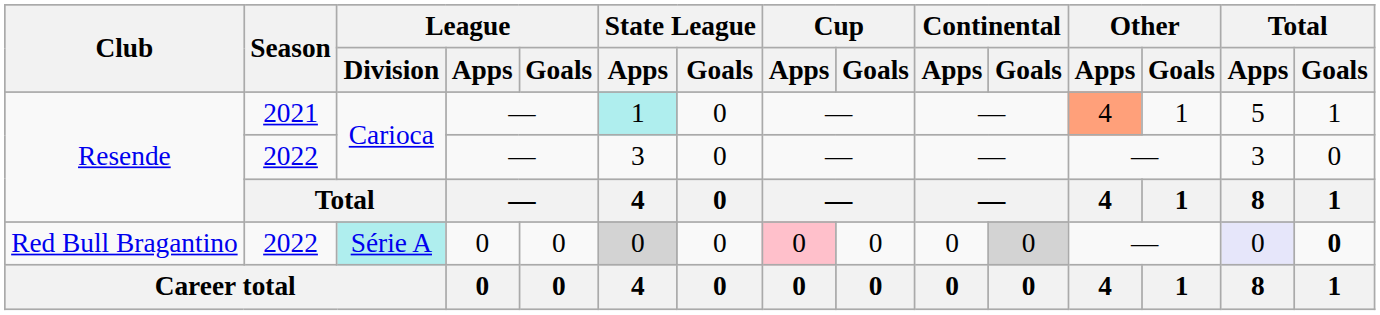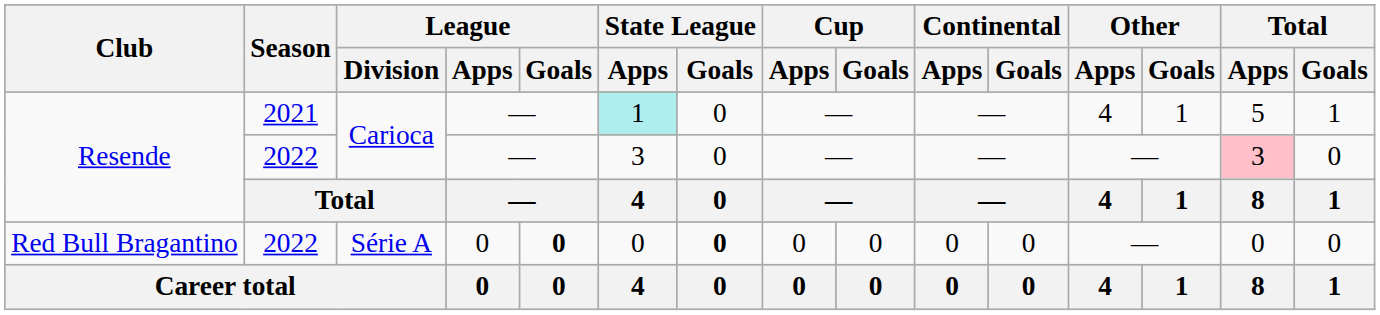(1105, 112) lightsalmon background -> (1105, 112) no background
(1258, 156) no background -> (1258, 156) pink background
(391, 243) paleturquoise background -> (391, 243) no background
(559, 243) normal -> (559, 243) bold
(638, 243) lightgrey background -> (638, 243) no background
(720, 243) normal -> (720, 243) bold
(799, 243) pink background -> (799, 243) no background
(1029, 243) lightgrey background -> (1029, 243) no background
(1258, 243) lavender background -> (1258, 243) no background
(1334, 243) bold -> (1334, 243) normal
